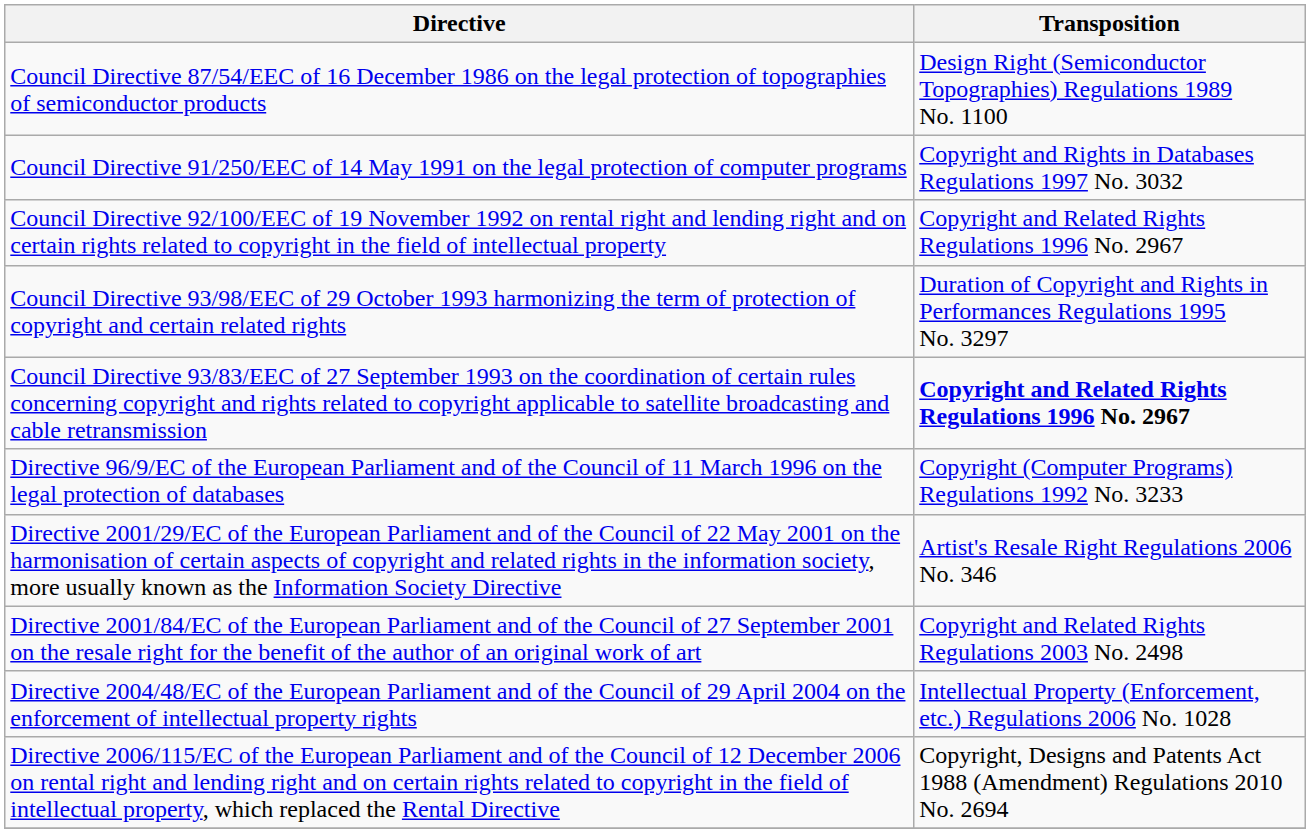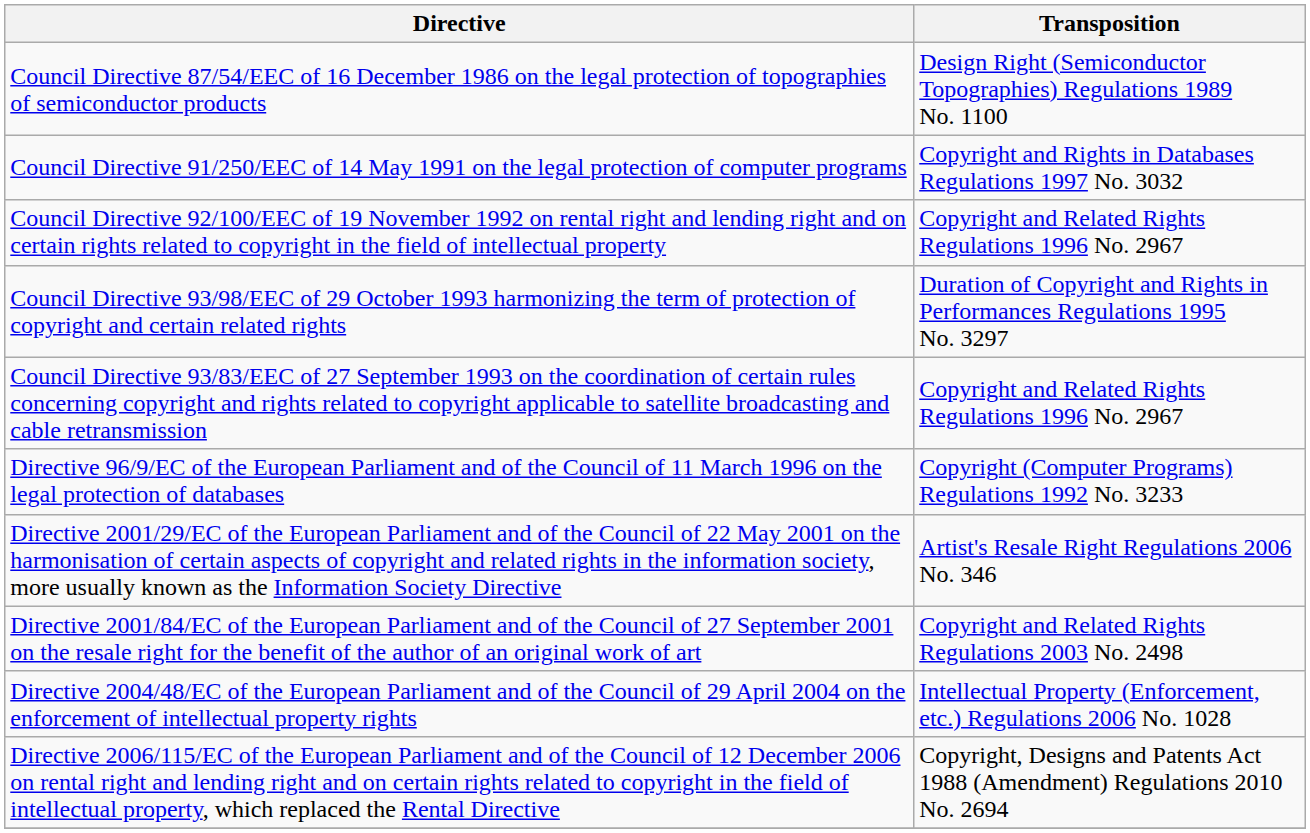(1073, 402) bold -> (1062, 402) normal
